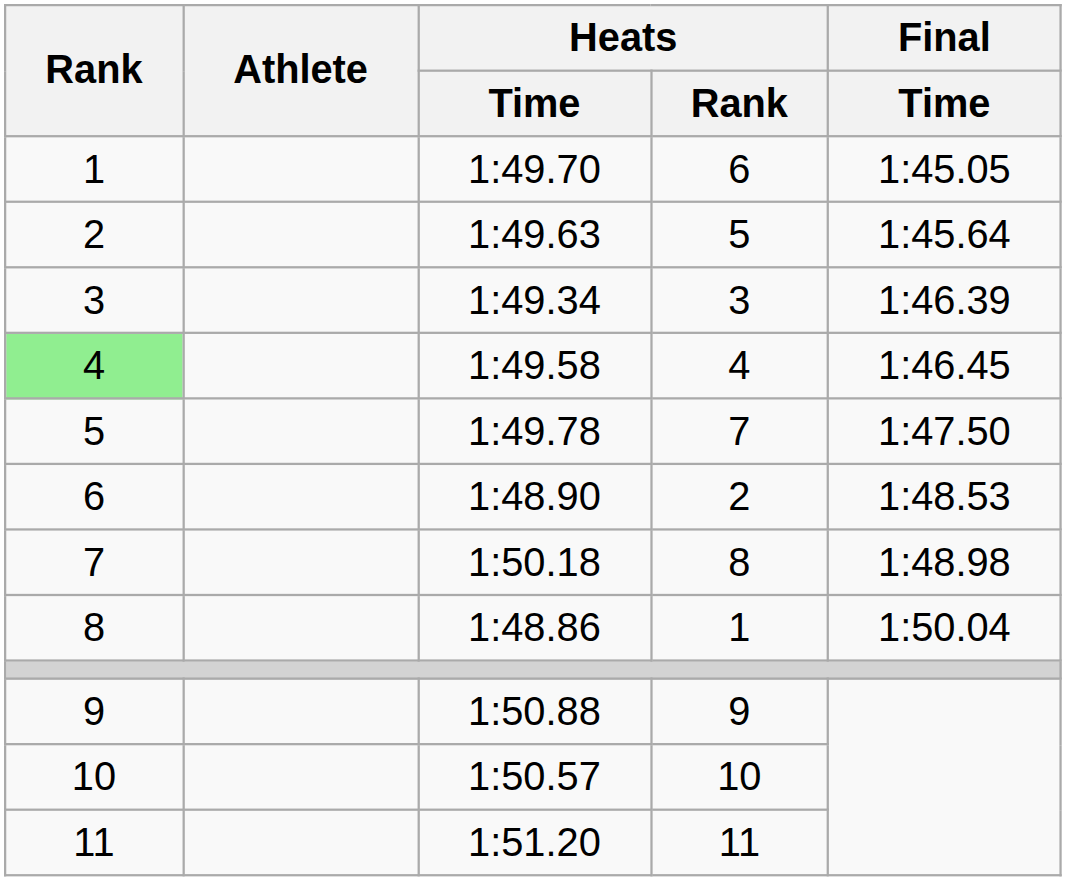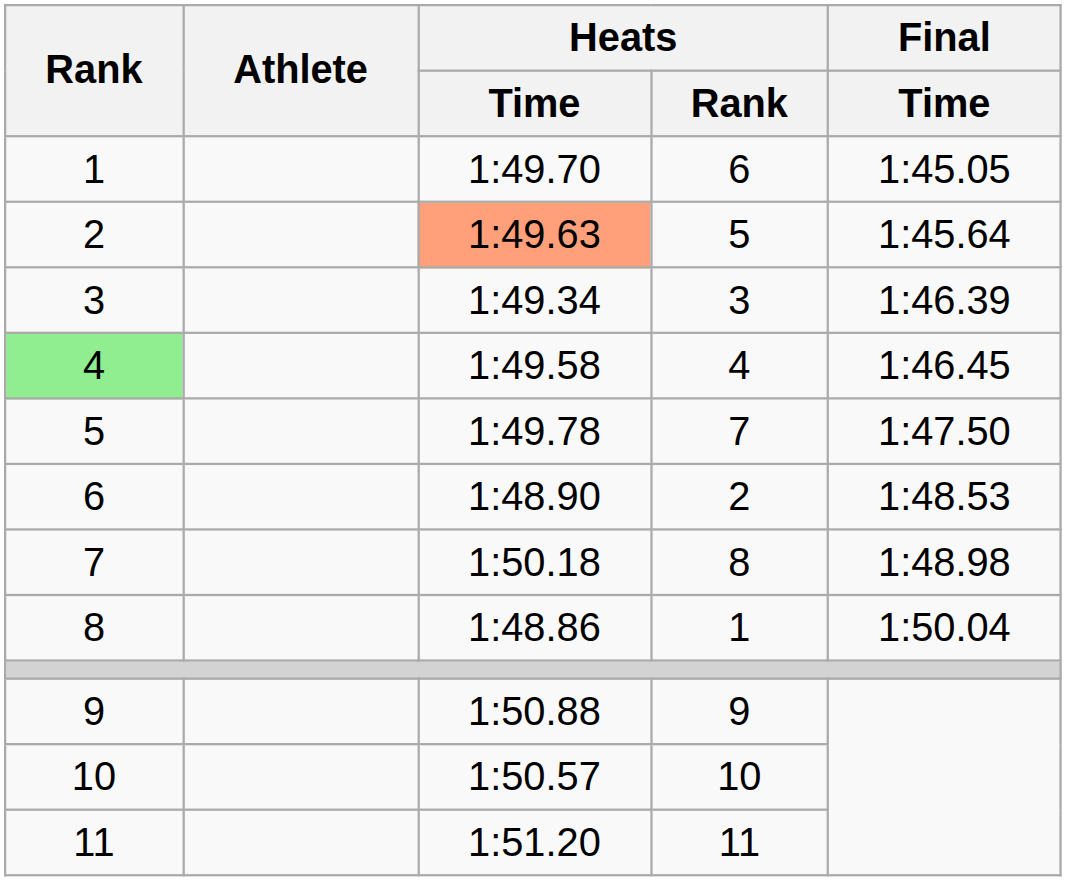(534, 233) no background -> (534, 233) lightsalmon background
